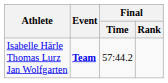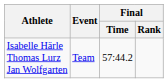(84, 58) bold -> (83, 58) normal
